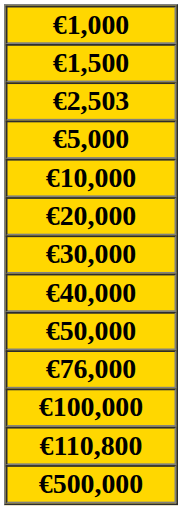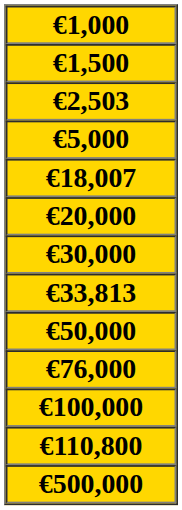(91, 177) €10,000 -> (91, 177) €18,007
(91, 292) €40,000 -> (91, 292) €33,813
